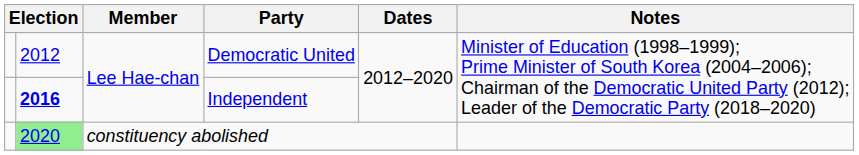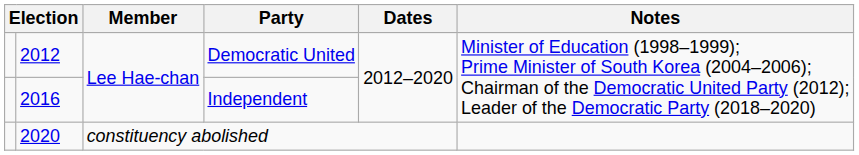(40, 99) bold -> (40, 99) normal
(40, 136) lightgreen background -> (40, 136) no background
